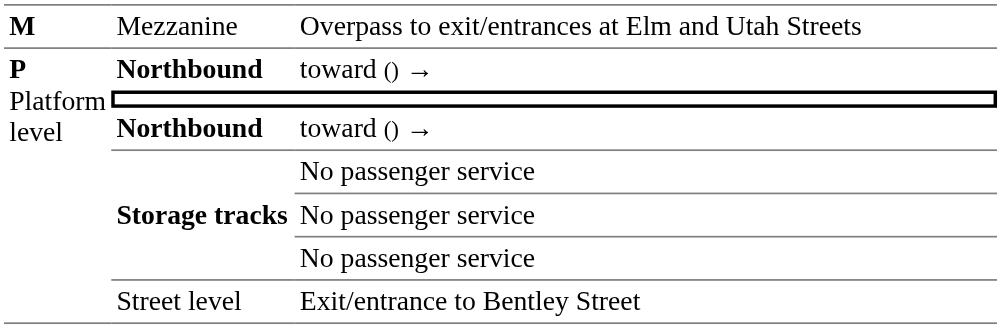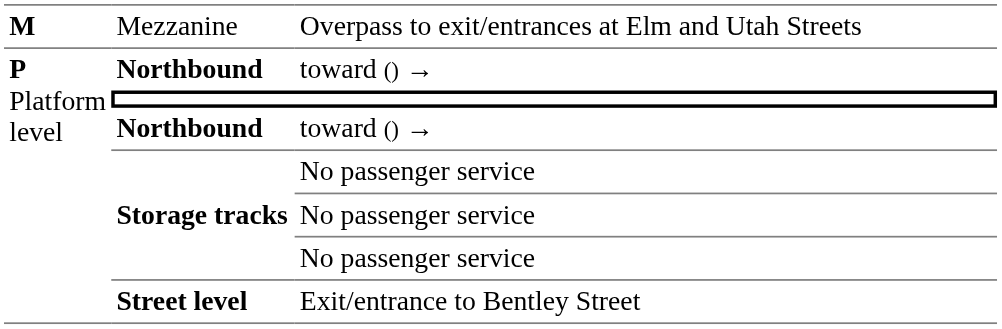(179, 301) normal -> (182, 301) bold
